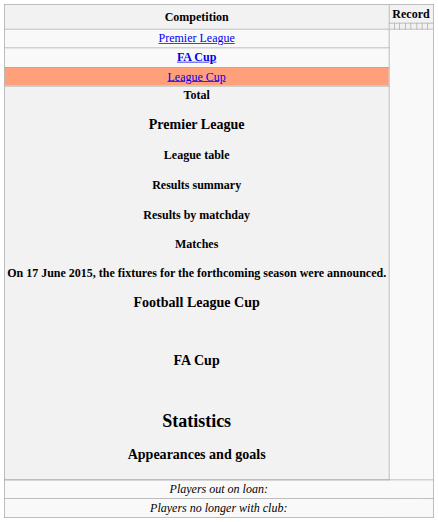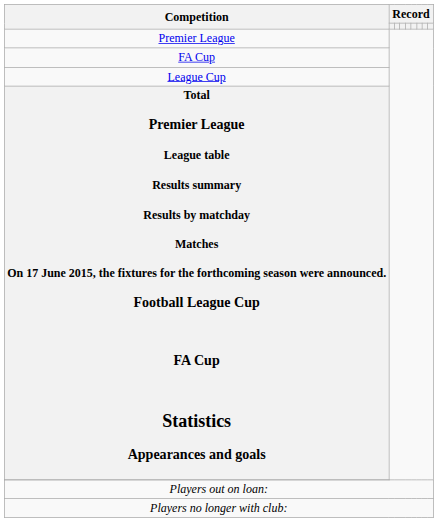(197, 57) bold -> (197, 57) normal
(197, 76) lightsalmon background -> (197, 76) no background
